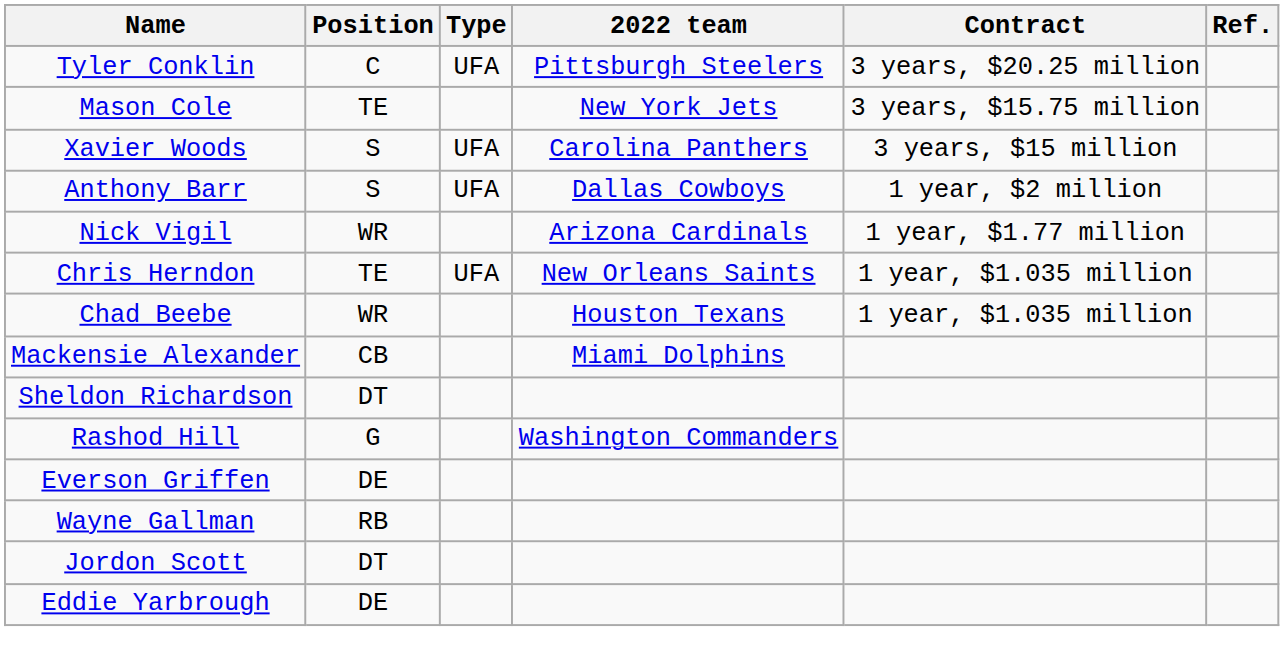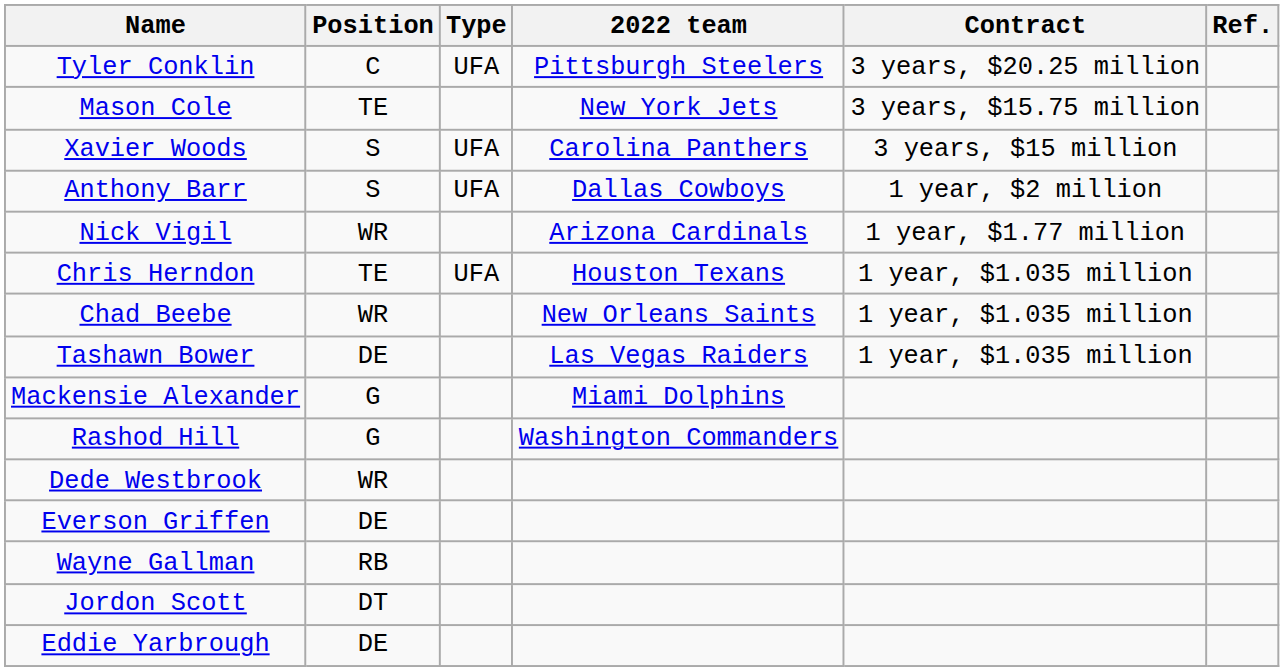(679, 274) New Orleans Saints -> (679, 274) Houston Texans
(679, 315) Houston Texans -> (679, 315) New Orleans Saints
+ row: (156, 356)
(373, 356) CB -> (373, 397) G
- row: (156, 397)
+ row: (156, 480)
